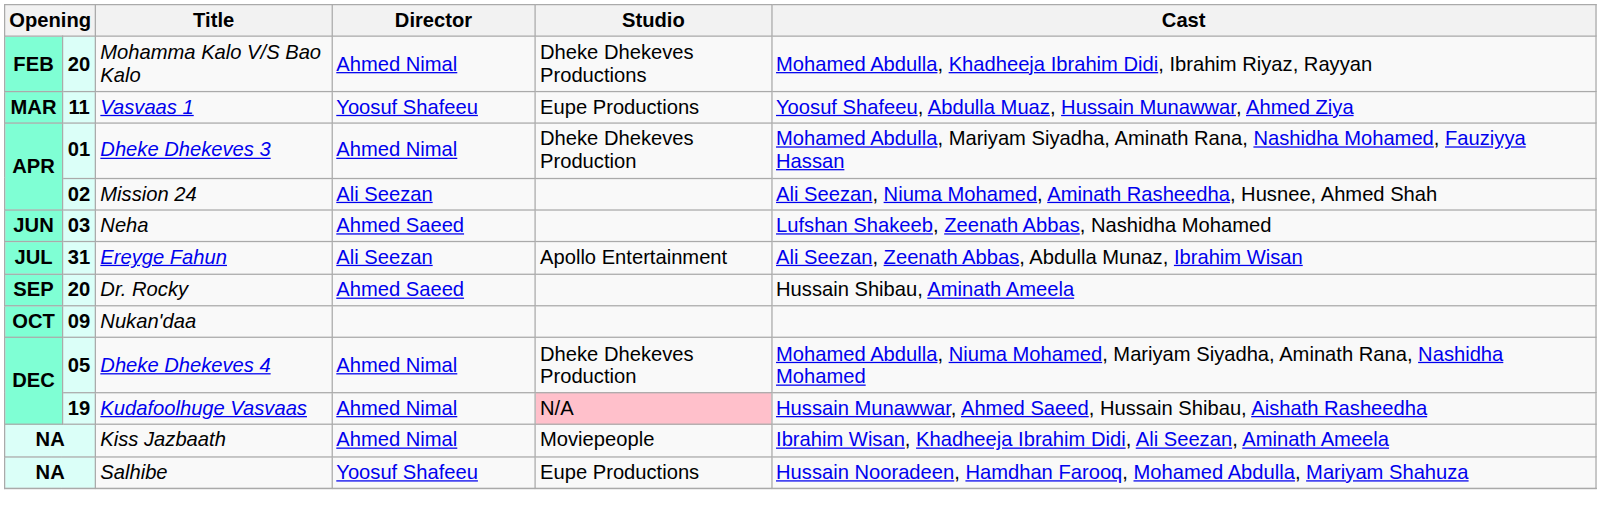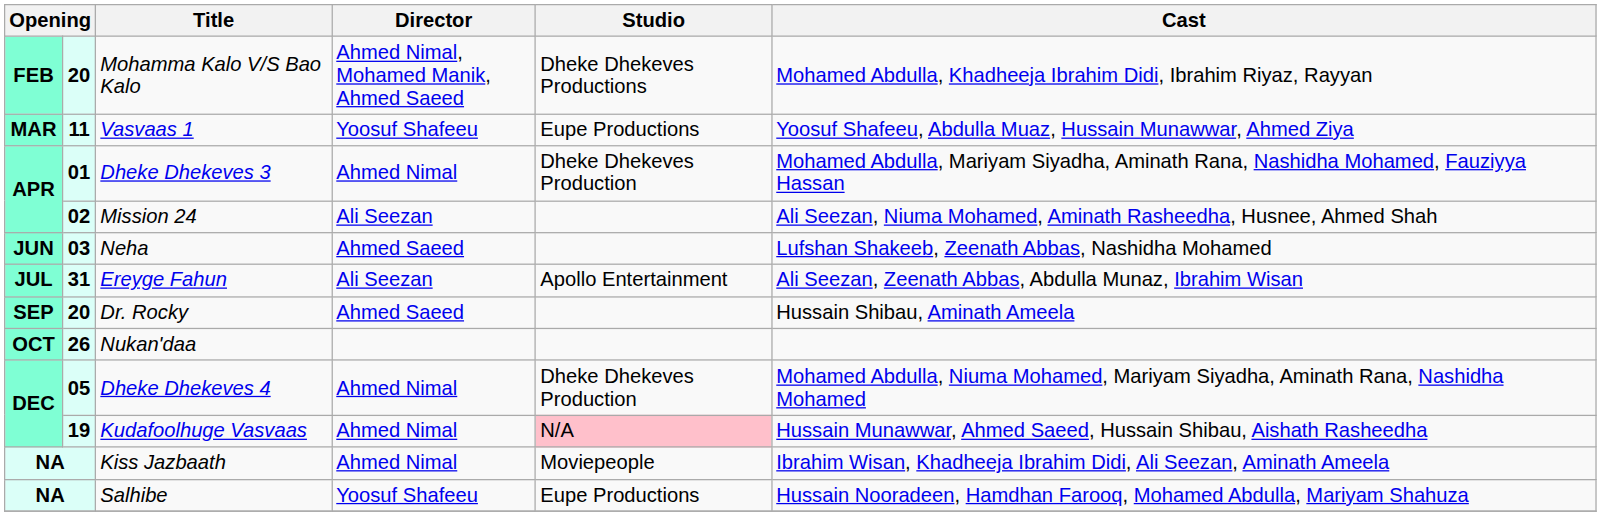(397, 63) Ahmed Nimal -> (414, 75) Ahmed Nimal, Mohamed Manik, Ahmed Saeed
(79, 321) 09 -> (79, 344) 26
